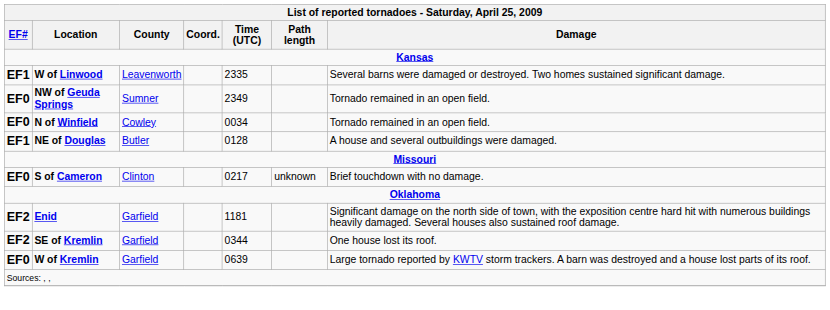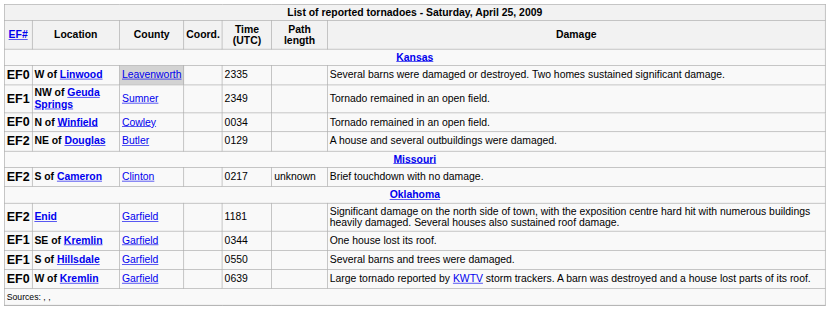(18, 75) EF1 -> (18, 75) EF0
(152, 75) no background -> (152, 75) lightgrey background
(18, 98) EF0 -> (18, 98) EF1
(18, 141) EF1 -> (18, 141) EF2
(236, 141) 0128 -> (236, 141) 0129
(18, 177) EF0 -> (18, 177) EF2
(18, 240) EF2 -> (18, 240) EF1
+ row: (67, 260)
